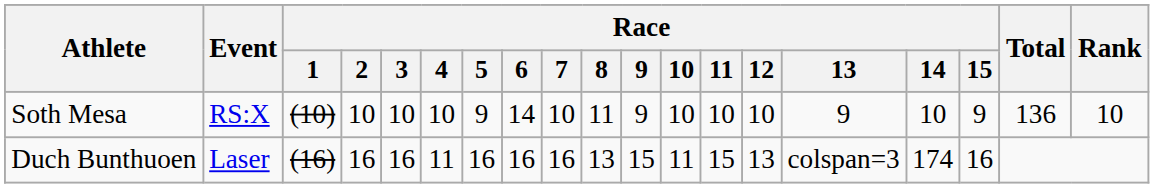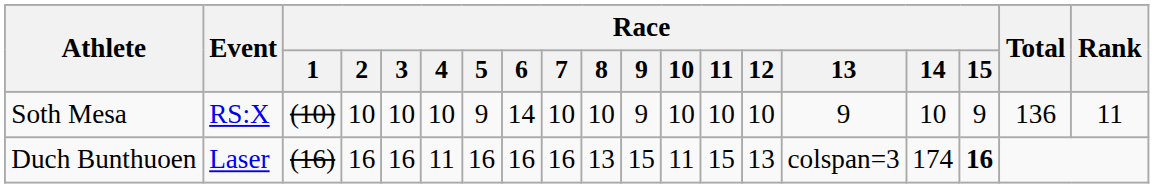(601, 114) 11 -> (601, 114) 10
(1110, 114) 10 -> (1110, 114) 11
(980, 159) normal -> (980, 159) bold
